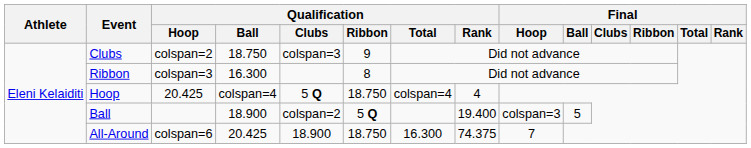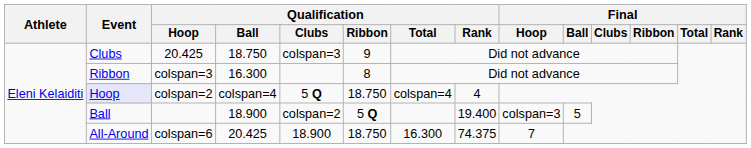(184, 54) colspan=2 -> (184, 54) 20.425
(105, 94) no background -> (105, 94) lavender background
(184, 94) 20.425 -> (184, 94) colspan=2
